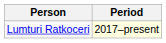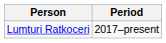(127, 29) lightyellow background -> (127, 29) no background
